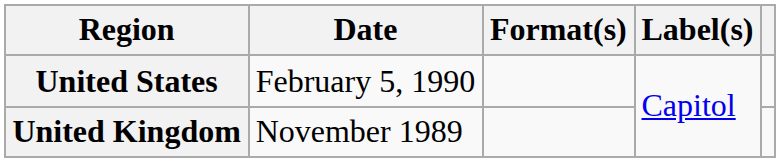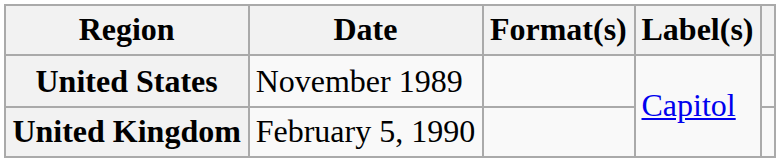(365, 80) February 5, 1990 -> (359, 80) November 1989
(359, 131) November 1989 -> (365, 131) February 5, 1990
